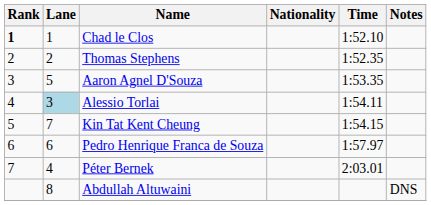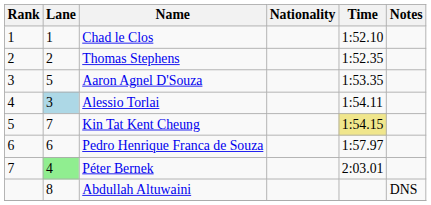(11, 37) bold -> (11, 37) normal
(363, 124) no background -> (363, 124) khaki background
(50, 168) no background -> (50, 168) lightgreen background
